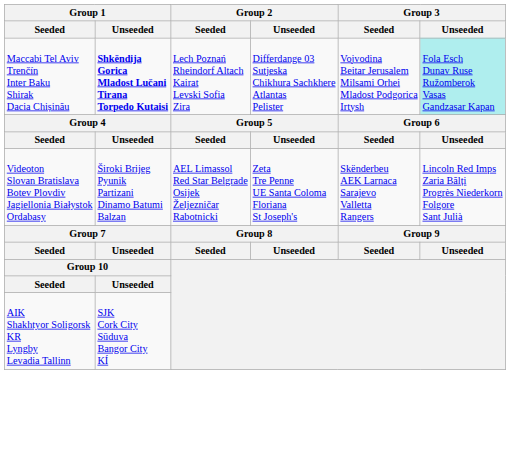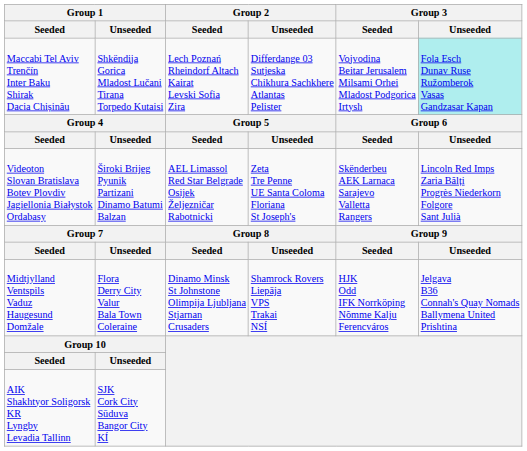(133, 82) bold -> (130, 82) normal
+ row: (31, 303)
